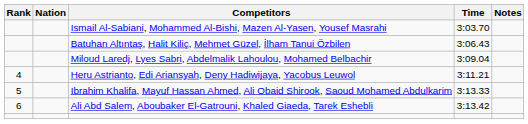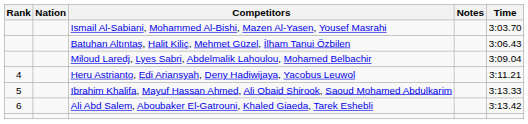columns swapped: (473, 12) <-> (508, 12)
